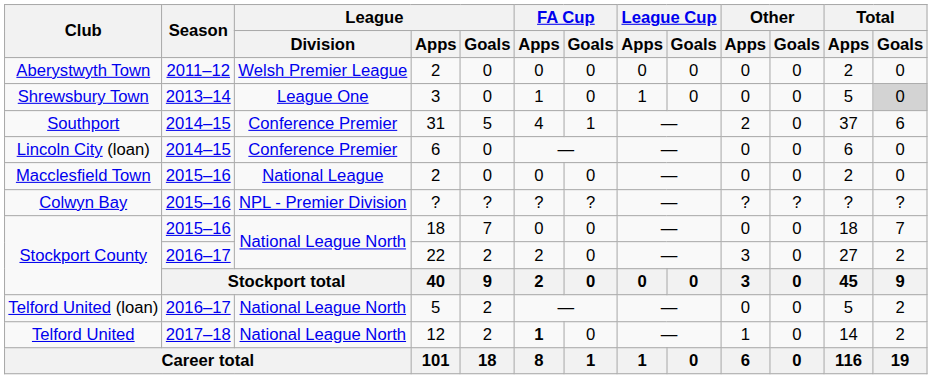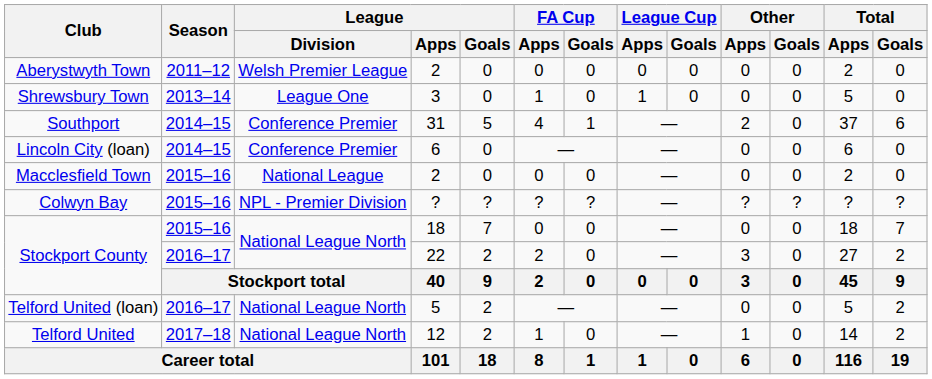(900, 96) lightgrey background -> (900, 96) no background
(539, 334) bold -> (539, 334) normal
